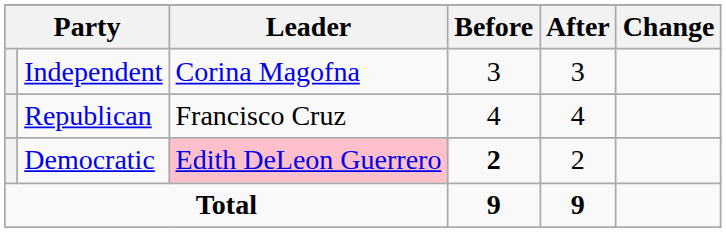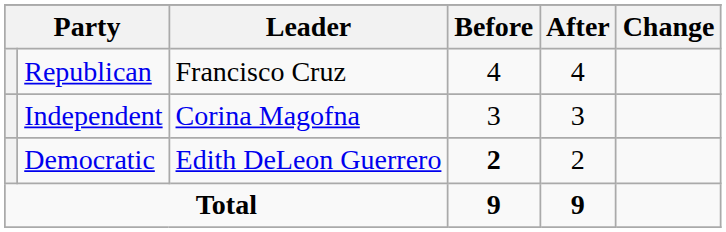rows swapped: (88, 115) <-> (93, 71)
(308, 159) pink background -> (308, 159) no background
